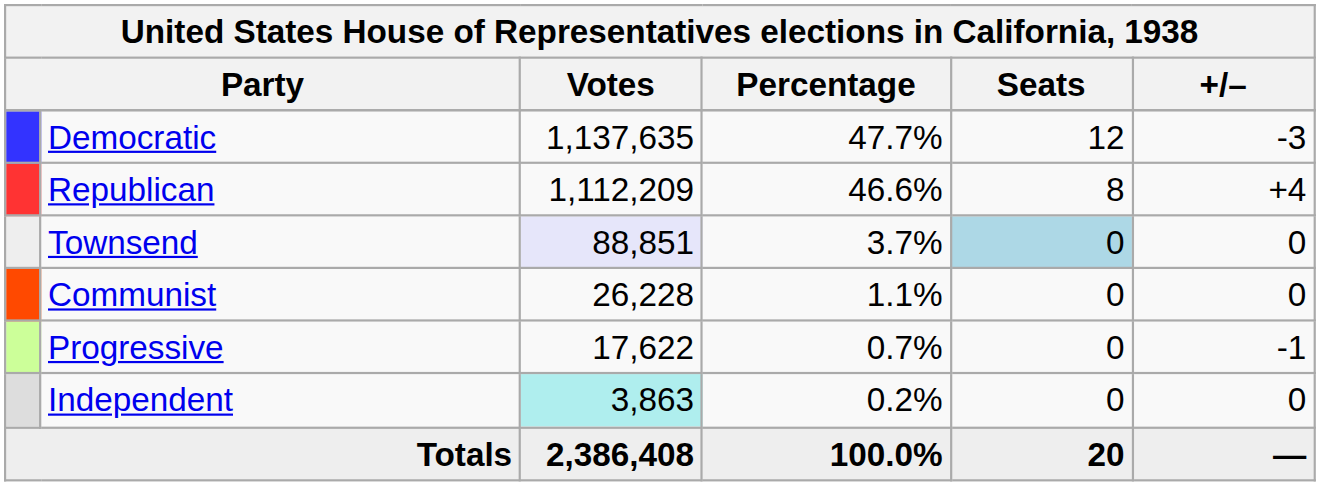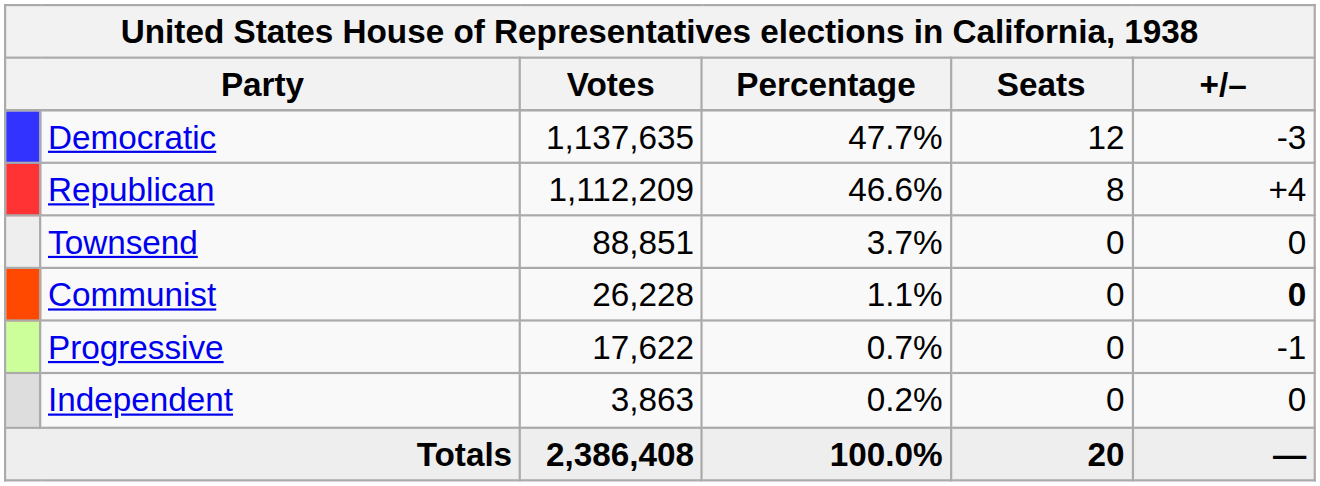(643, 242) lavender background -> (643, 242) no background
(1115, 242) lightblue background -> (1115, 242) no background
(1297, 295) normal -> (1297, 295) bold
(652, 401) paleturquoise background -> (652, 401) no background
